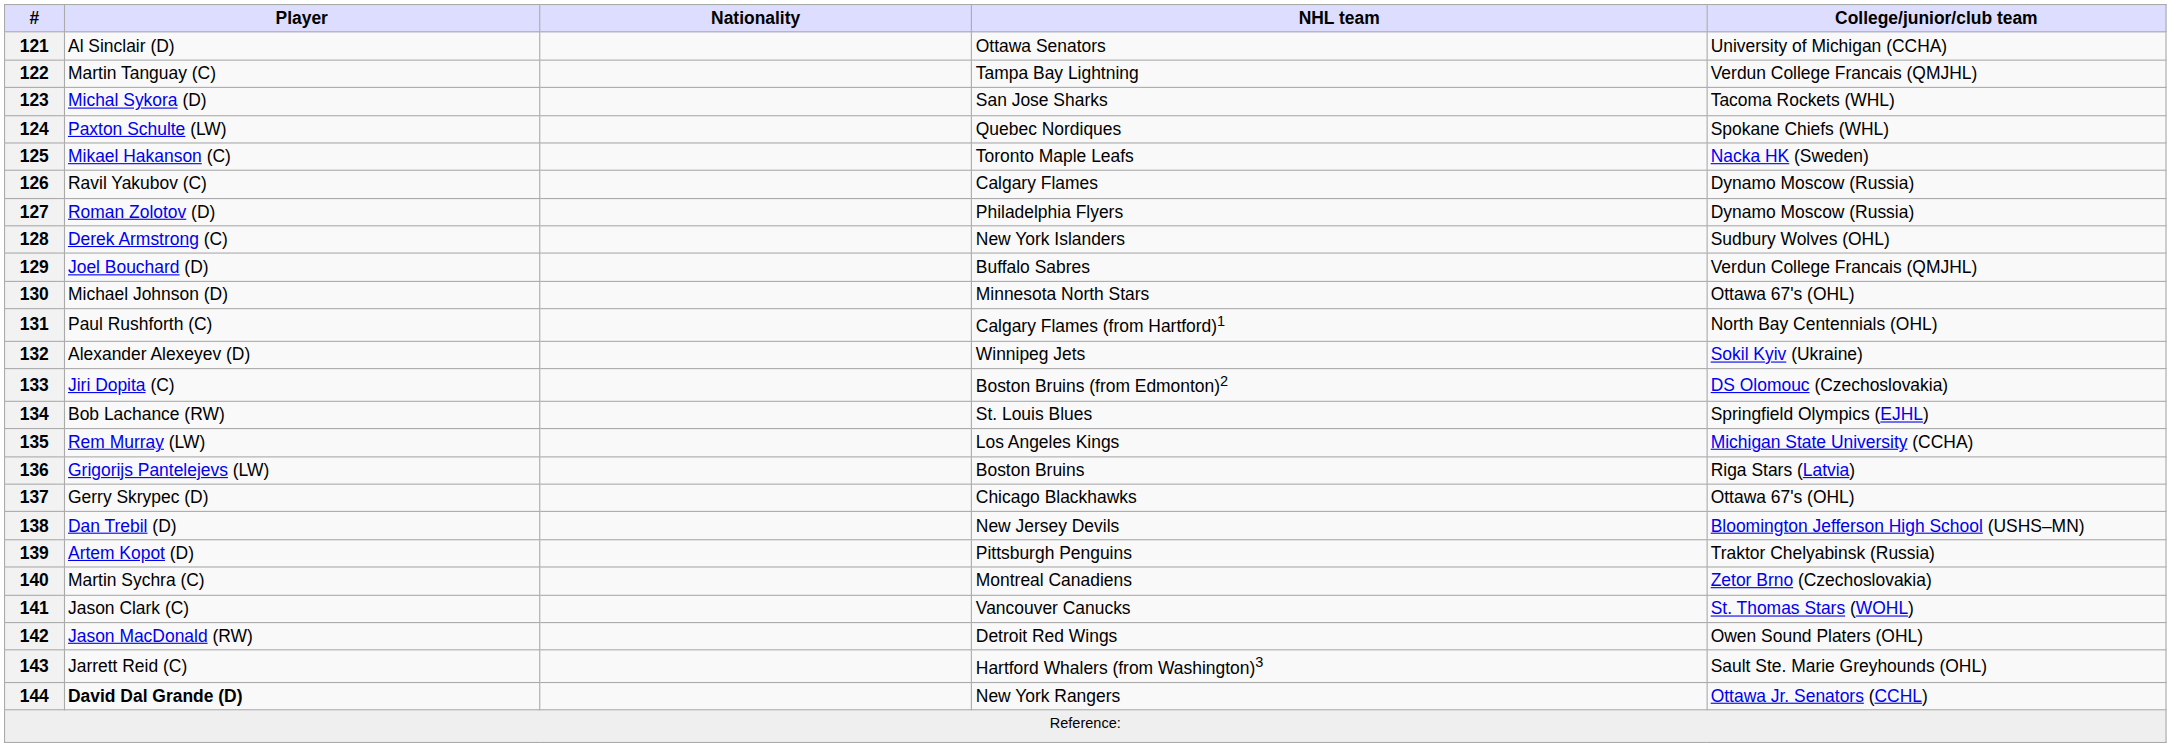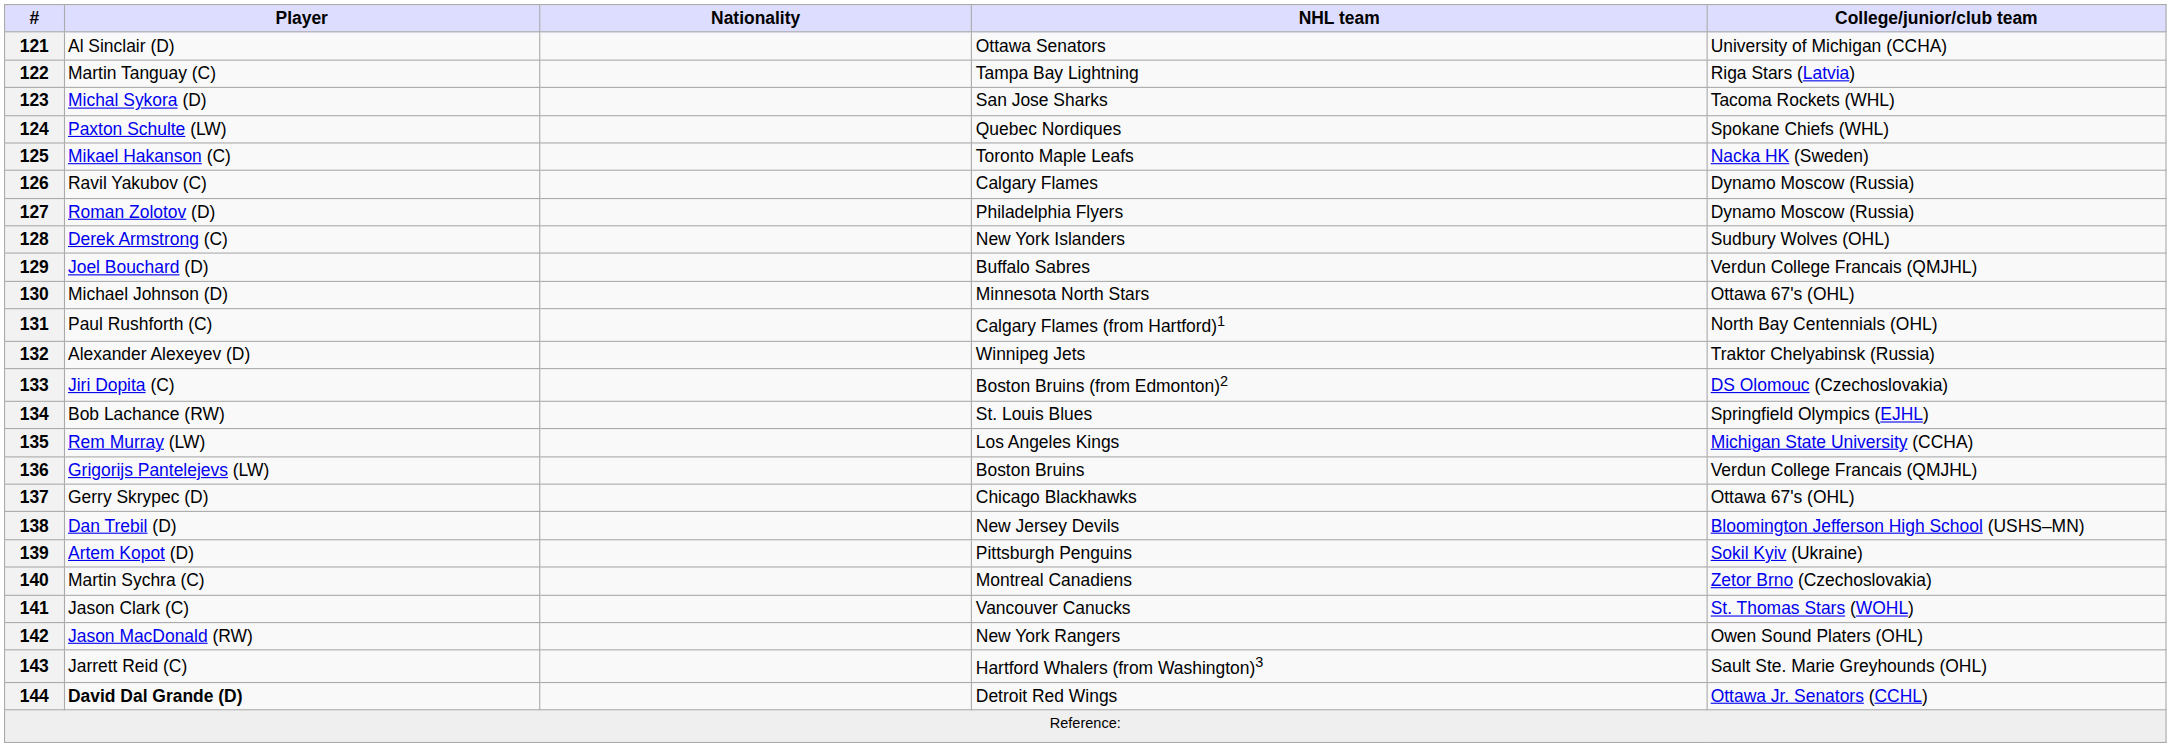(1844, 73) Verdun College Francais (QMJHL) -> (1783, 73) Riga Stars (Latvia)
(1787, 354) Sokil Kyiv (Ukraine) -> (1823, 354) Traktor Chelyabinsk (Russia)
(1783, 470) Riga Stars (Latvia) -> (1844, 470) Verdun College Francais (QMJHL)
(1823, 553) Traktor Chelyabinsk (Russia) -> (1787, 553) Sokil Kyiv (Ukraine)
(1047, 636) Detroit Red Wings -> (1048, 636) New York Rangers
(1048, 696) New York Rangers -> (1047, 696) Detroit Red Wings
